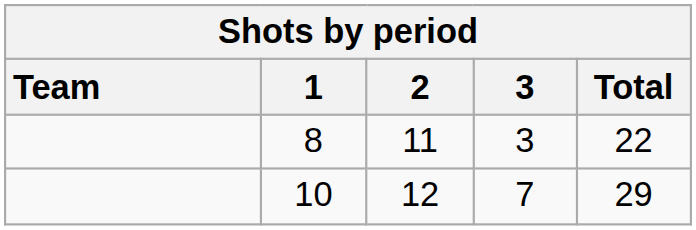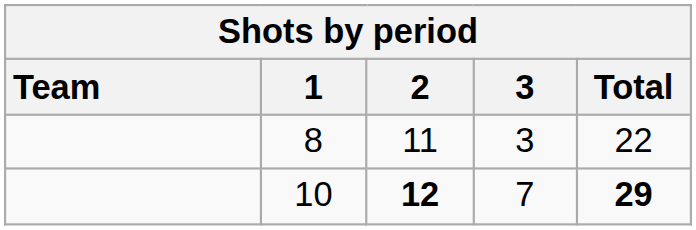(420, 195) normal -> (420, 195) bold
(634, 195) normal -> (634, 195) bold
